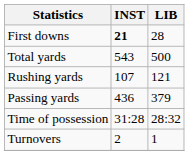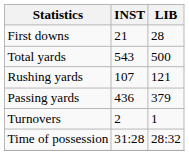(121, 35) bold -> (121, 35) normal
rows swapped: (34, 139) <-> (58, 118)
